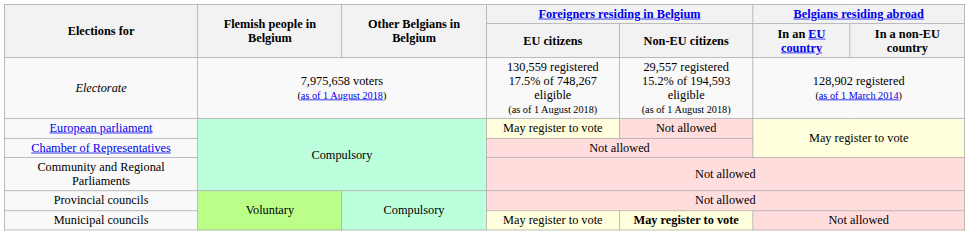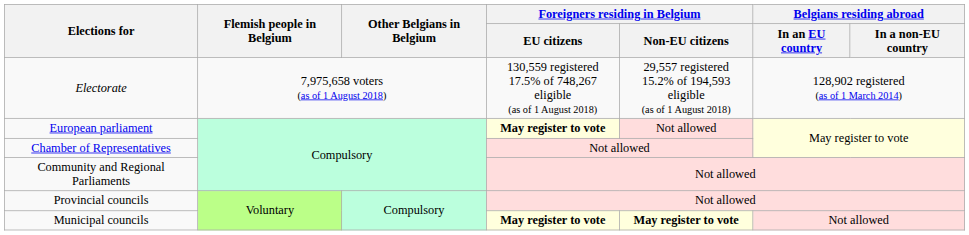(553, 128) normal -> (553, 128) bold
(553, 220) normal -> (553, 220) bold
